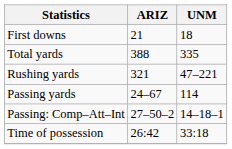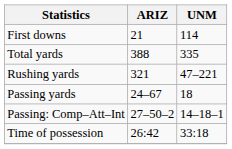(186, 34) 18 -> (189, 34) 114
(189, 94) 114 -> (186, 94) 18
